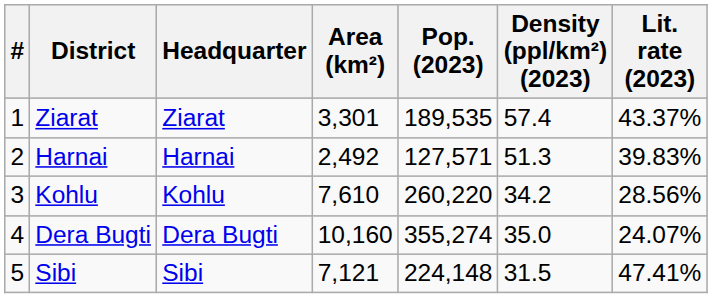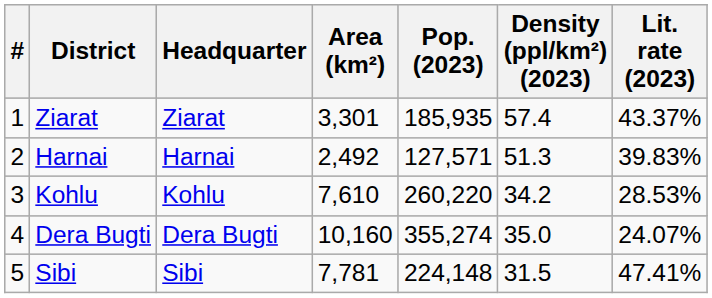(448, 117) 189,535 -> (448, 117) 185,935
(660, 195) 28.56% -> (660, 195) 28.53%
(348, 273) 7,121 -> (348, 273) 7,781
